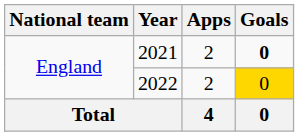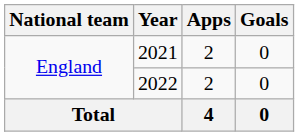(264, 51) bold -> (264, 51) normal
(264, 83) gold background -> (264, 83) no background
